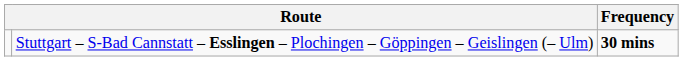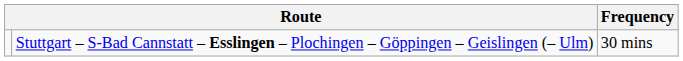(628, 42) bold -> (627, 42) normal
